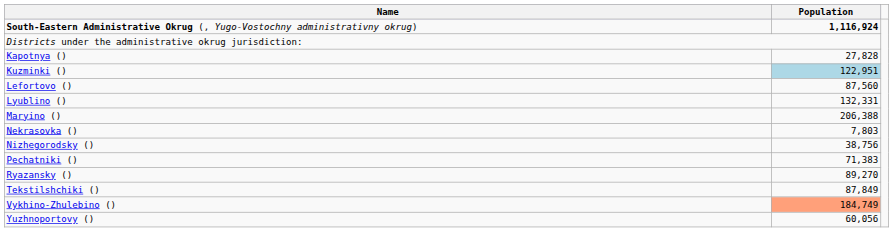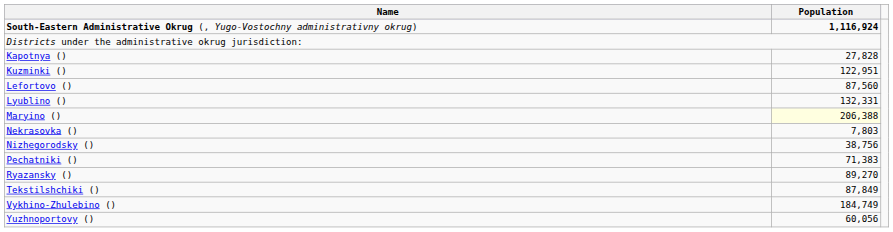(859, 71) lightblue background -> (859, 71) no background
(859, 116) no background -> (859, 116) lightyellow background
(859, 205) lightsalmon background -> (859, 205) no background
